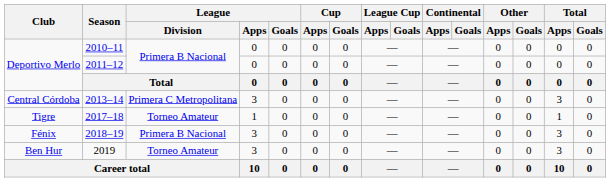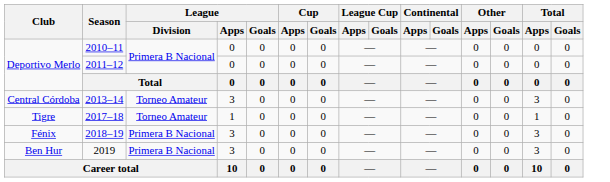(183, 99) Primera C Metropolitana -> (172, 99) Torneo Amateur
(183, 151) Torneo Amateur -> (172, 151) Primera B Nacional
